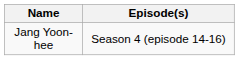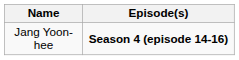(158, 38) normal -> (158, 38) bold
